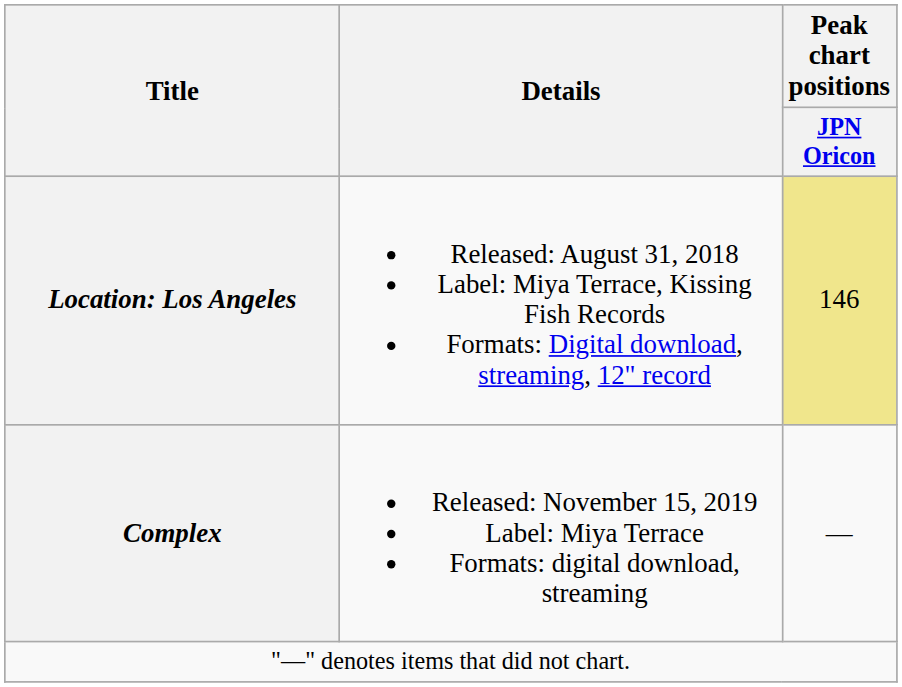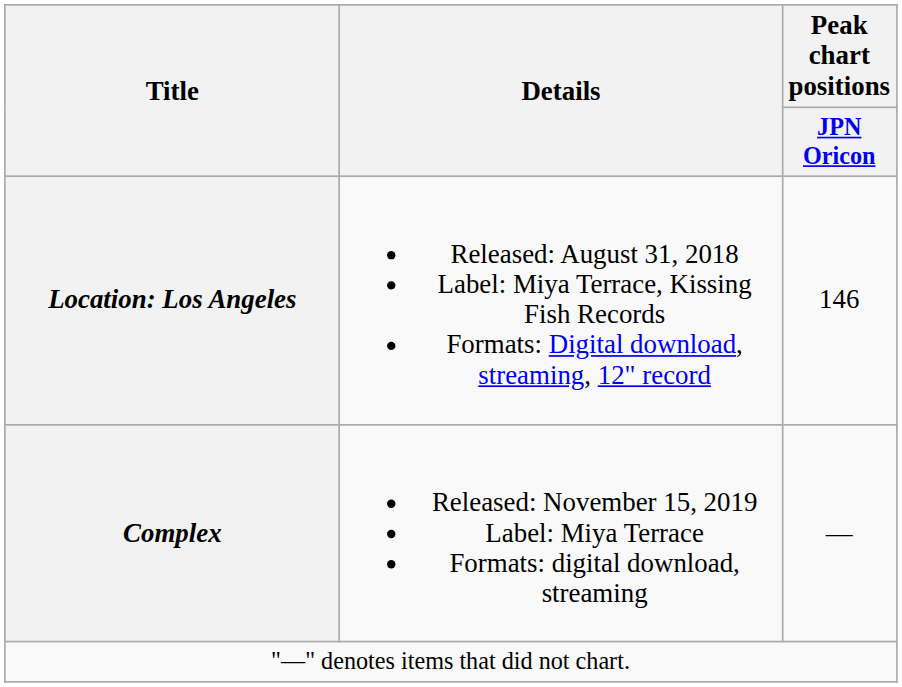(839, 299) khaki background -> (839, 299) no background
